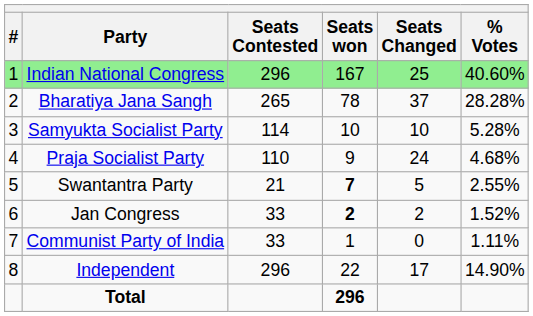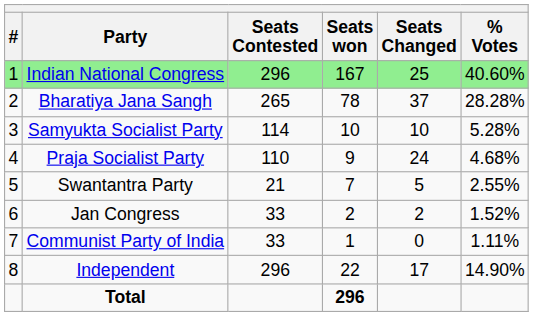(350, 185) bold -> (350, 185) normal
(350, 213) bold -> (350, 213) normal
